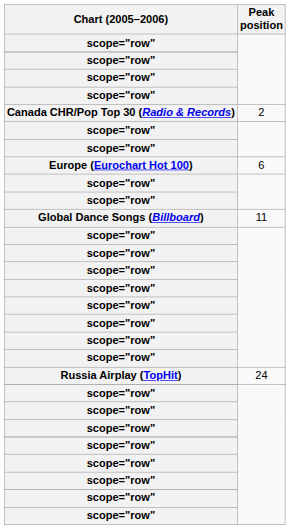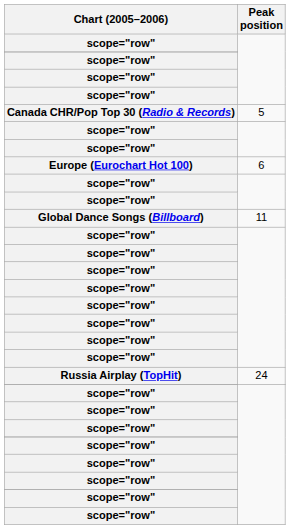(261, 113) 2 -> (261, 113) 5
